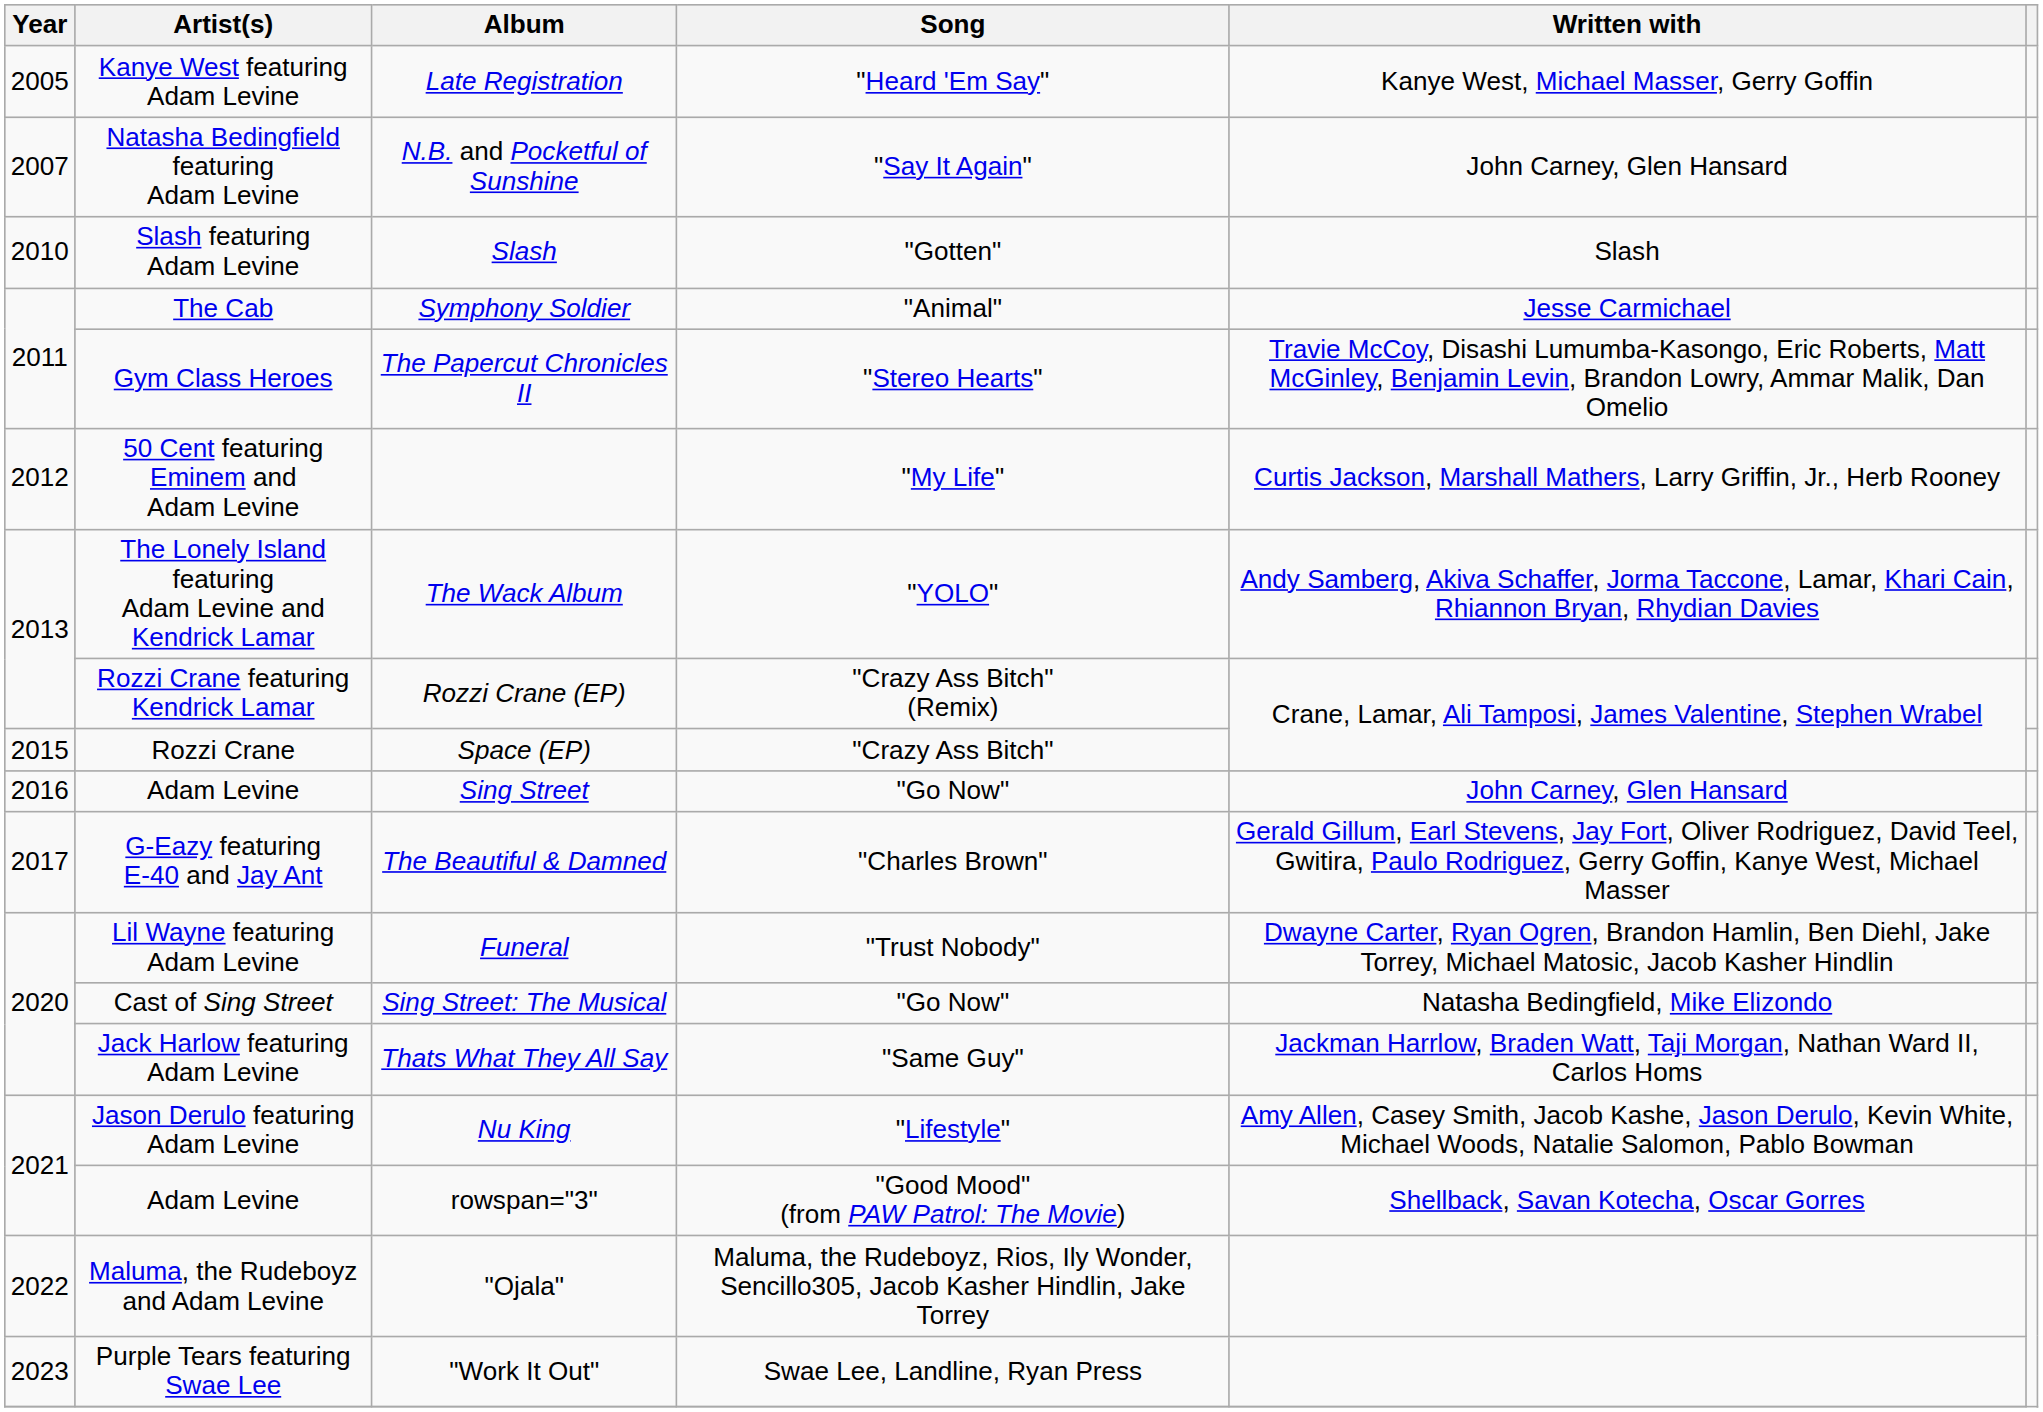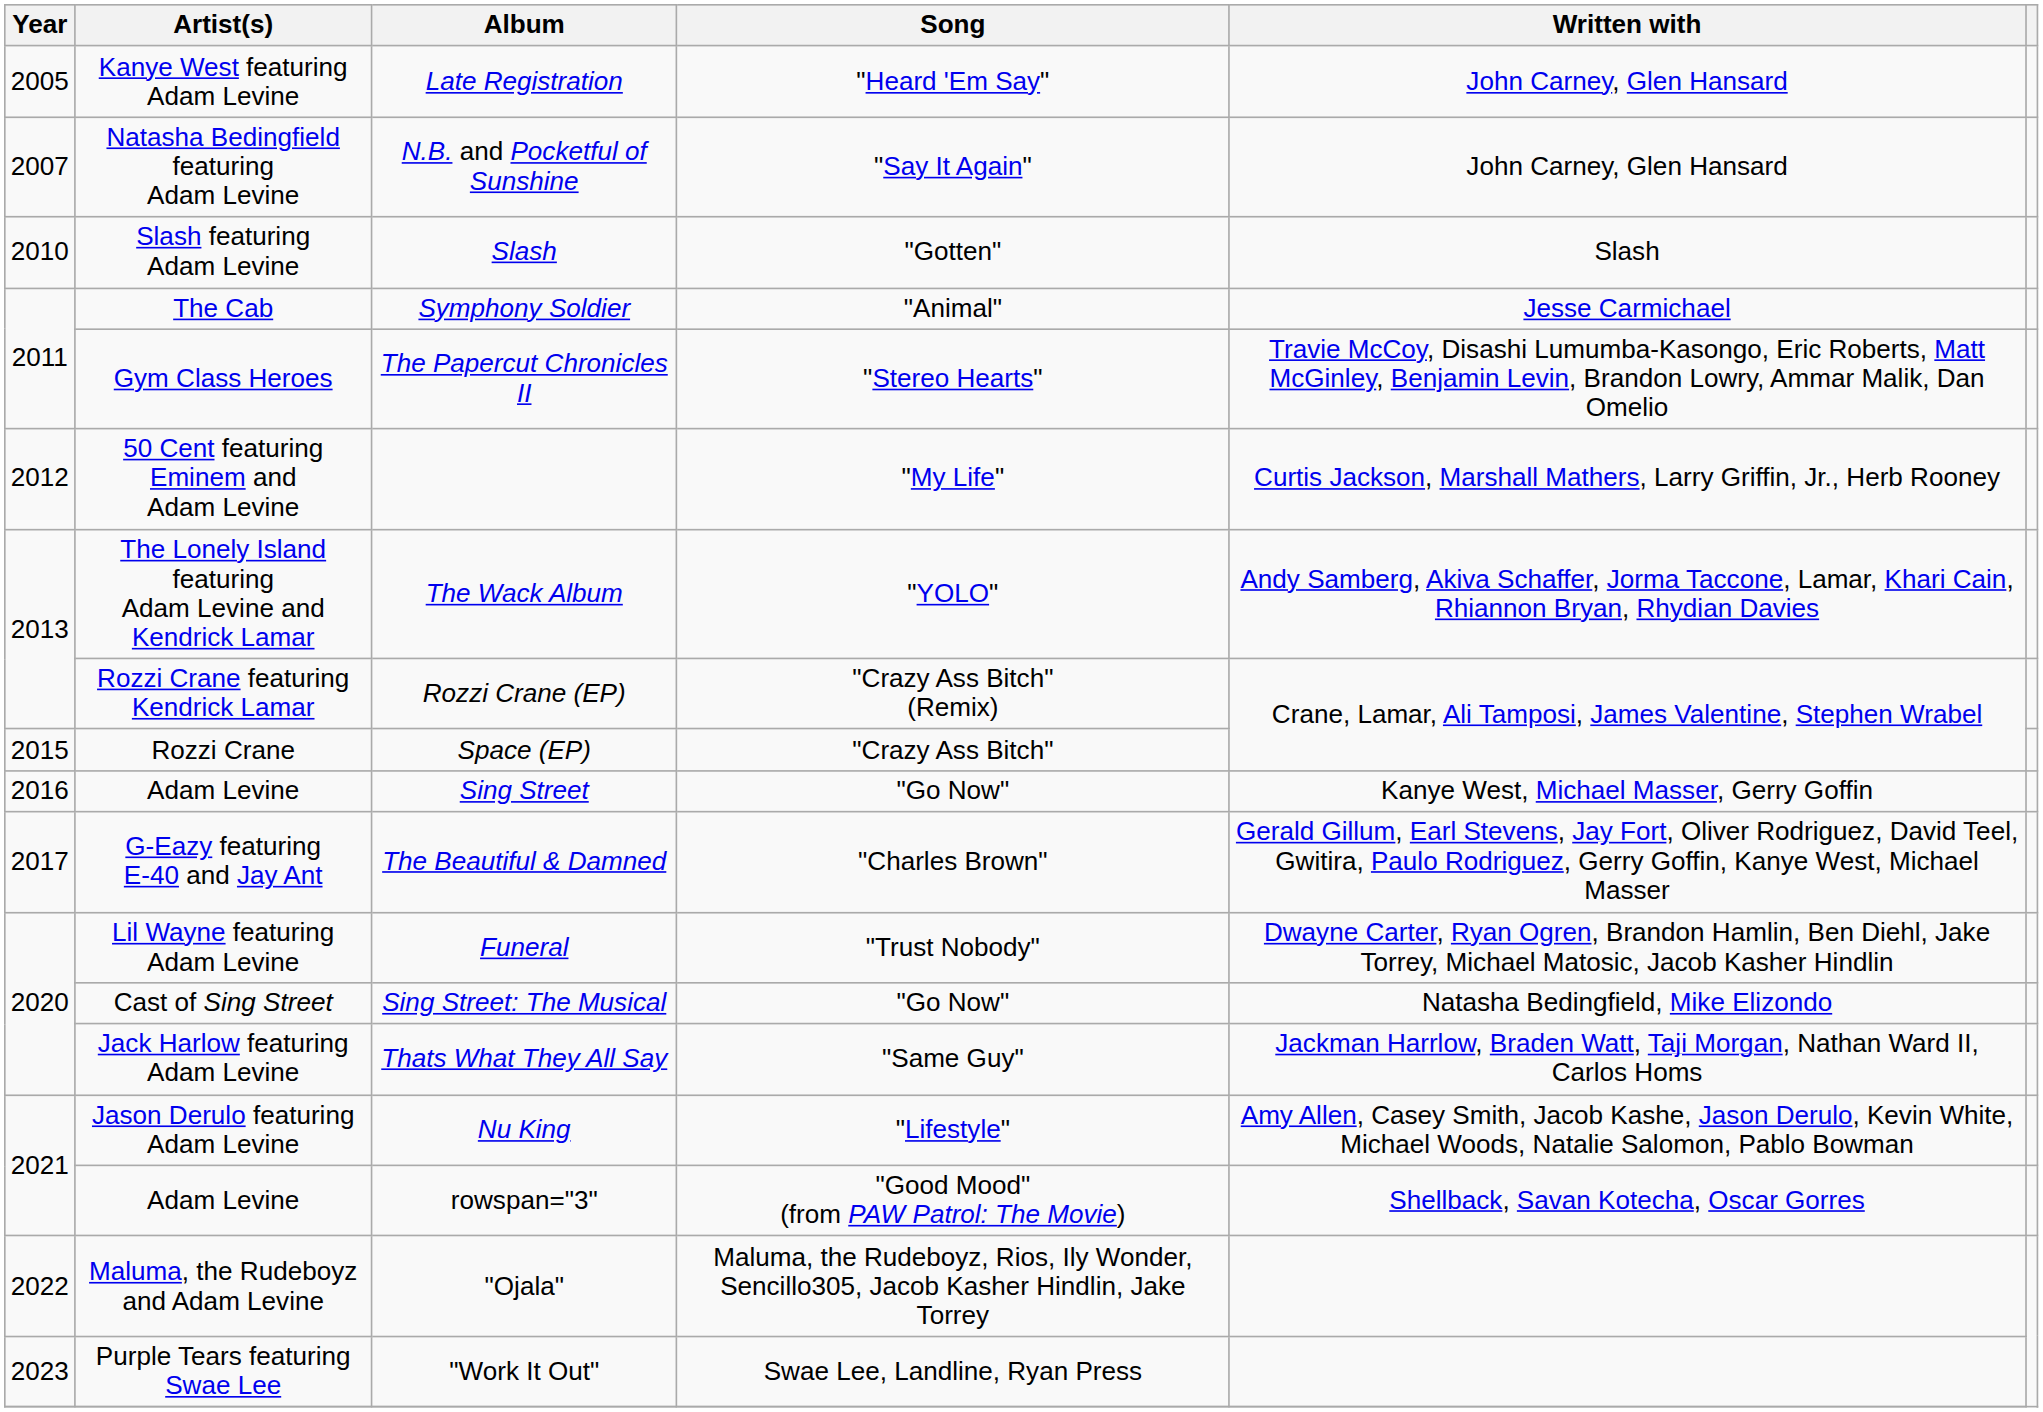(1627, 81) Kanye West, Michael Masser, Gerry Goffin -> (1627, 81) John Carney, Glen Hansard
(1627, 790) John Carney, Glen Hansard -> (1627, 790) Kanye West, Michael Masser, Gerry Goffin
